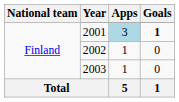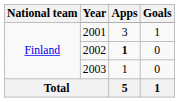(125, 32) lightblue background -> (125, 32) no background
(157, 32) bold -> (157, 32) normal
(125, 50) normal -> (125, 50) bold
